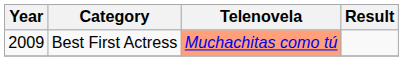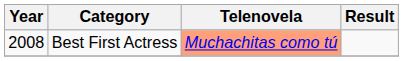(26, 42) 2009 -> (26, 42) 2008
